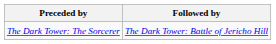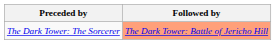(196, 31) no background -> (196, 31) lightsalmon background
